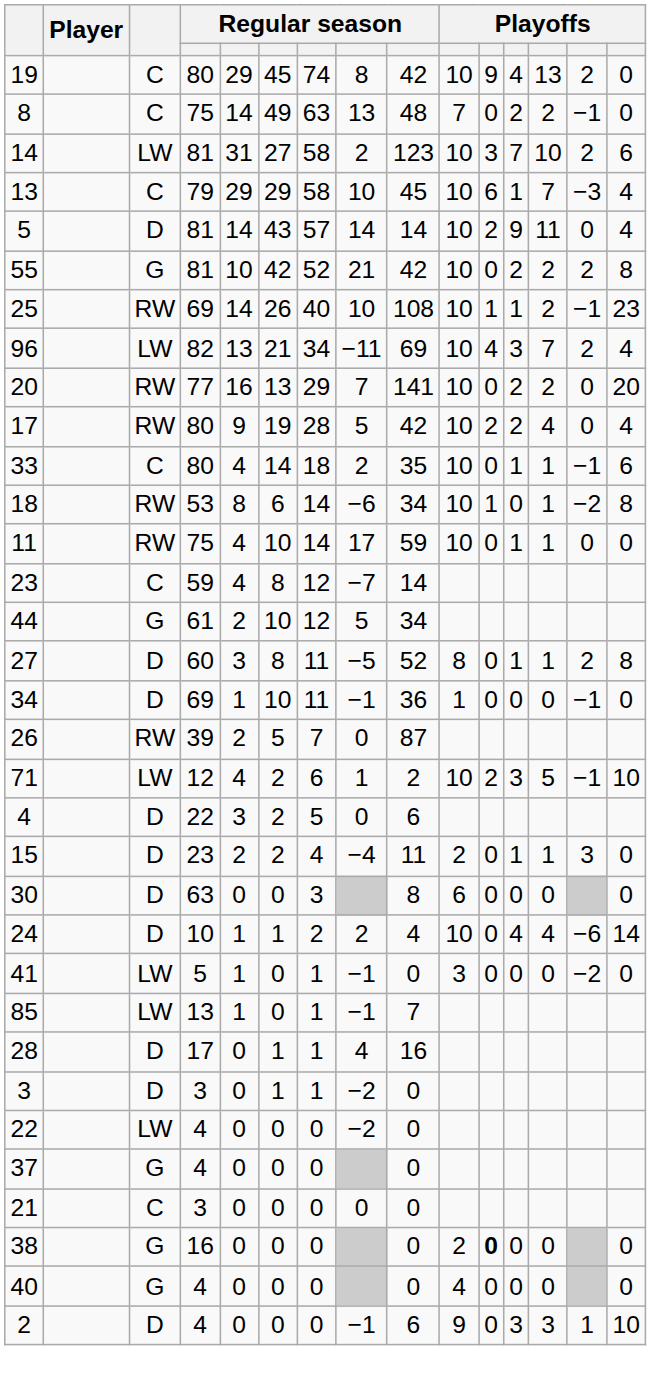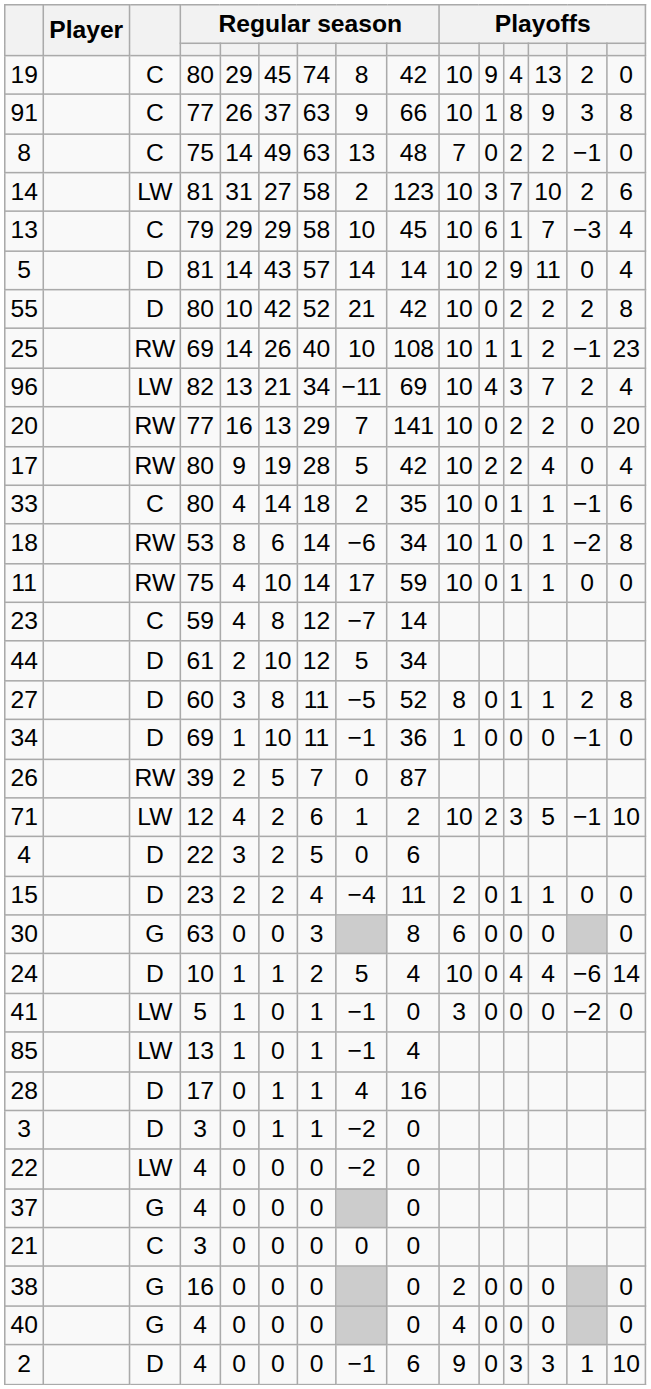+ row: (24, 113)
(155, 269) G -> (155, 308) D
(200, 269) 81 -> (200, 308) 80
(155, 621) G -> (155, 660) D
(587, 856) 3 -> (587, 895) 0
(155, 895) D -> (155, 934) G
(362, 934) 2 -> (362, 973) 5
(413, 1012) 7 -> (413, 1051) 4
(491, 1246) bold -> (491, 1285) normal
